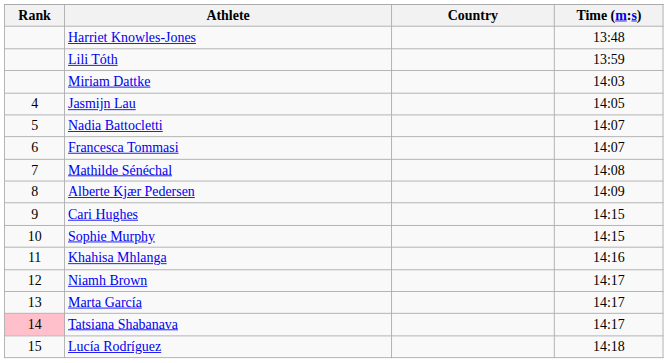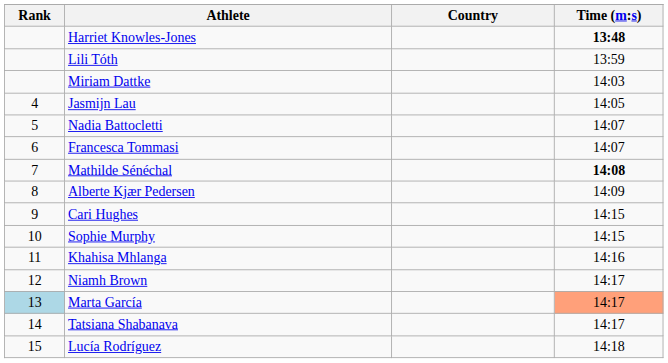(609, 37) normal -> (609, 37) bold
(609, 170) normal -> (609, 170) bold
(35, 302) no background -> (35, 302) lightblue background
(609, 302) no background -> (609, 302) lightsalmon background
(35, 324) pink background -> (35, 324) no background
